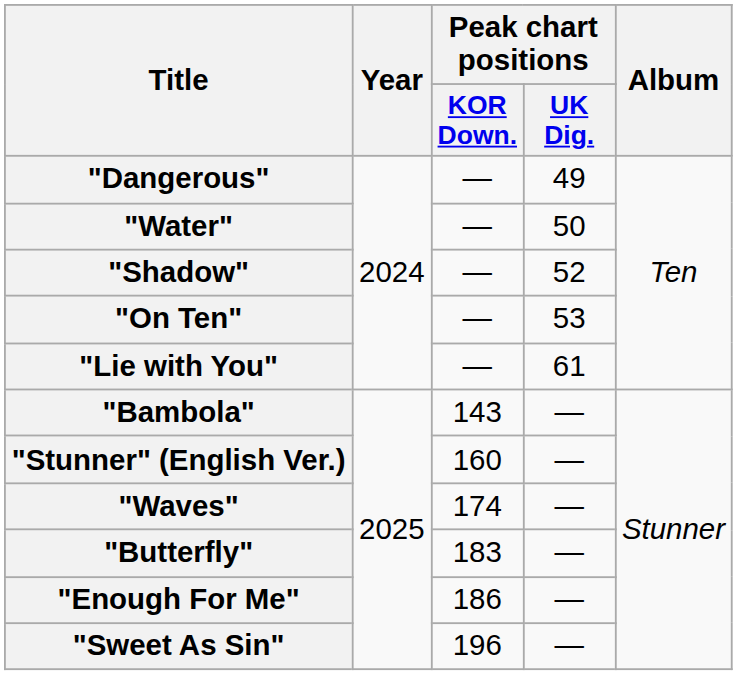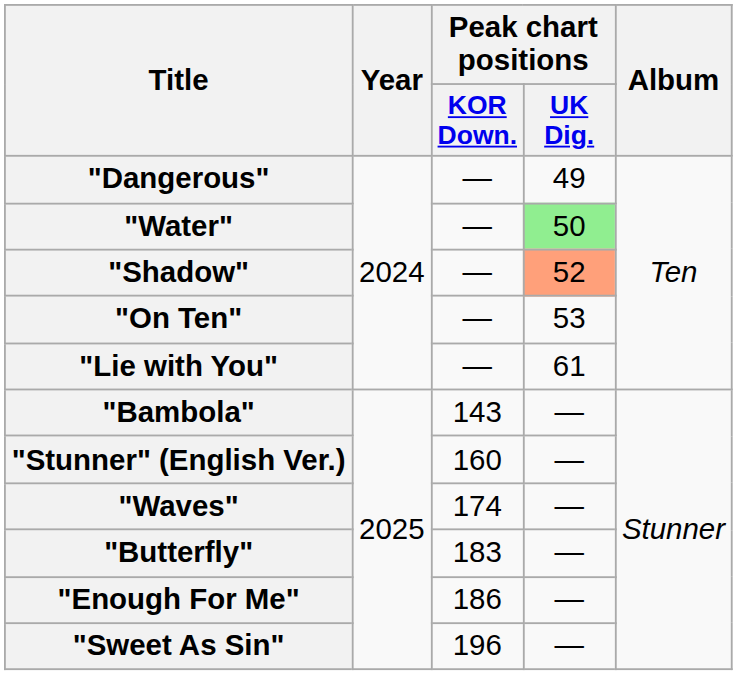(569, 225) no background -> (569, 225) lightgreen background
(569, 272) no background -> (569, 272) lightsalmon background
